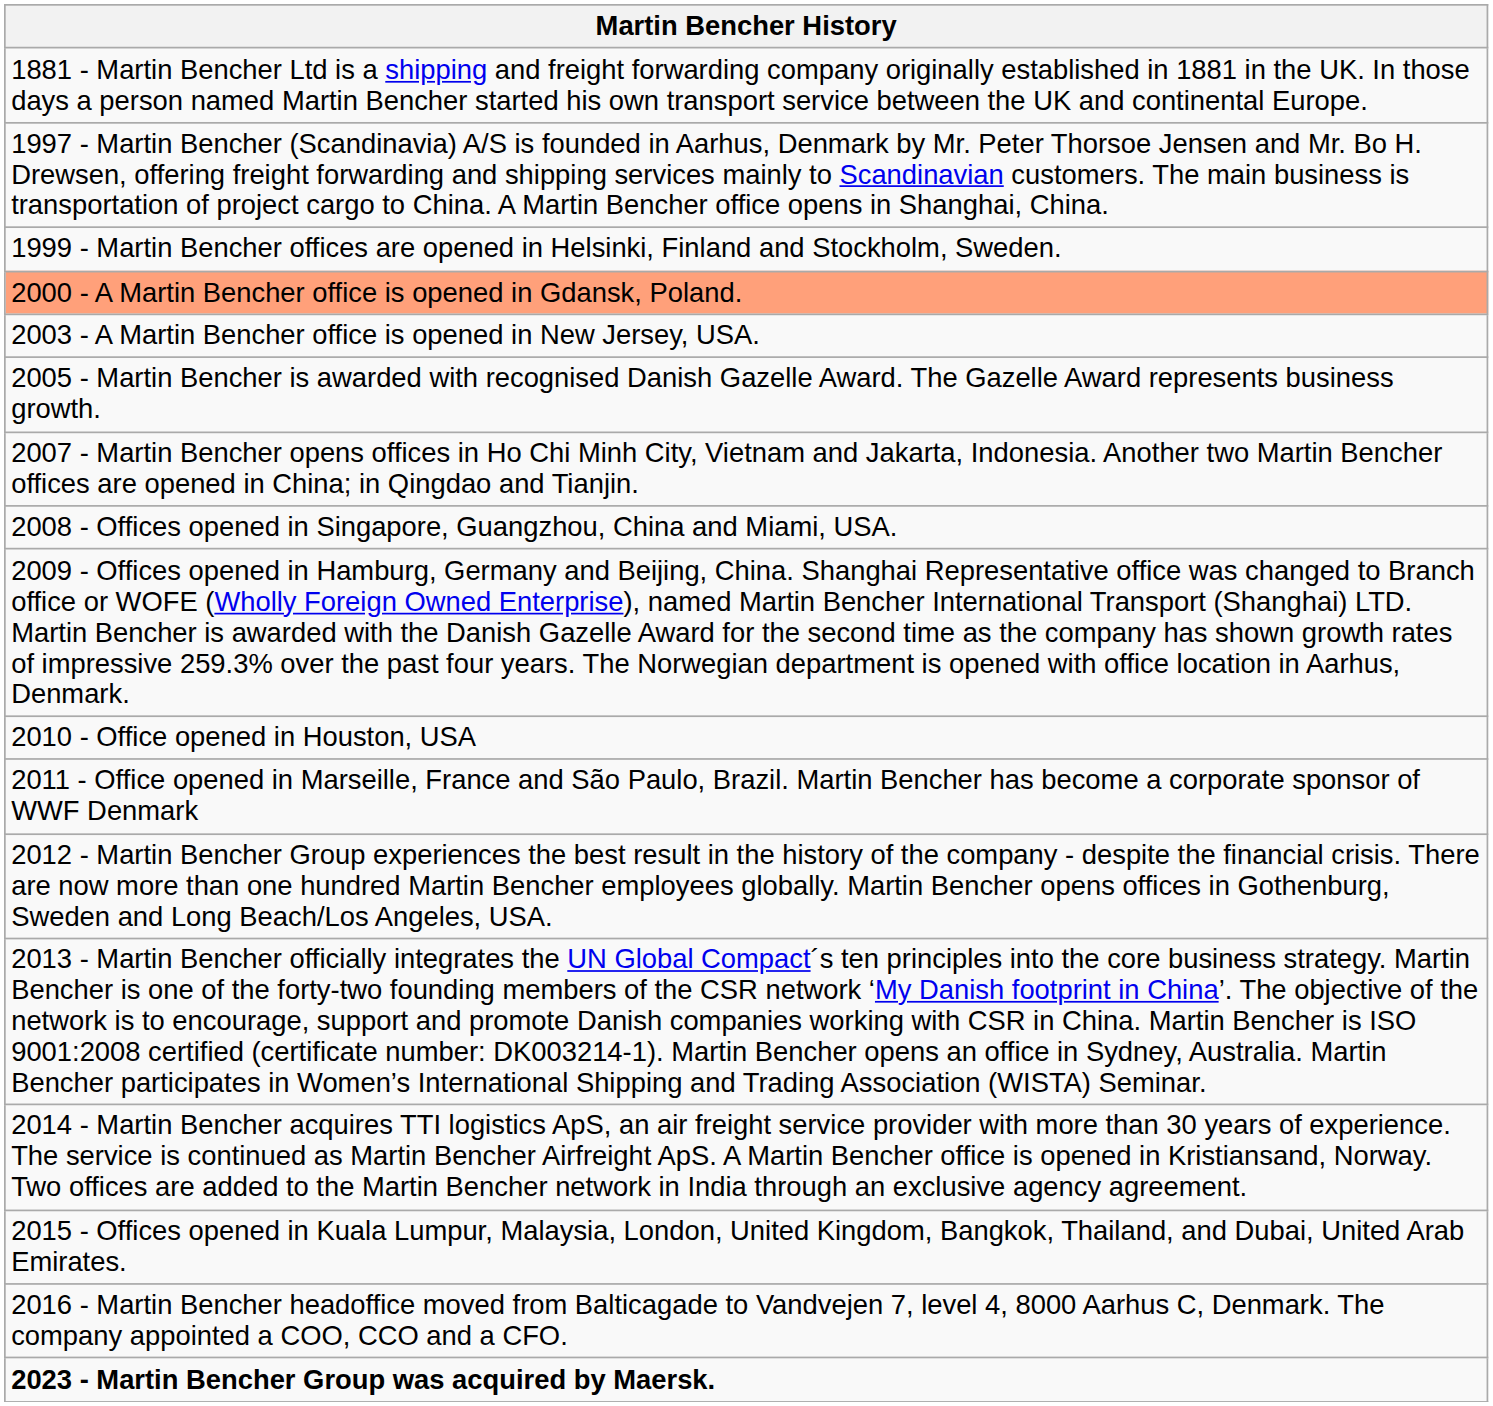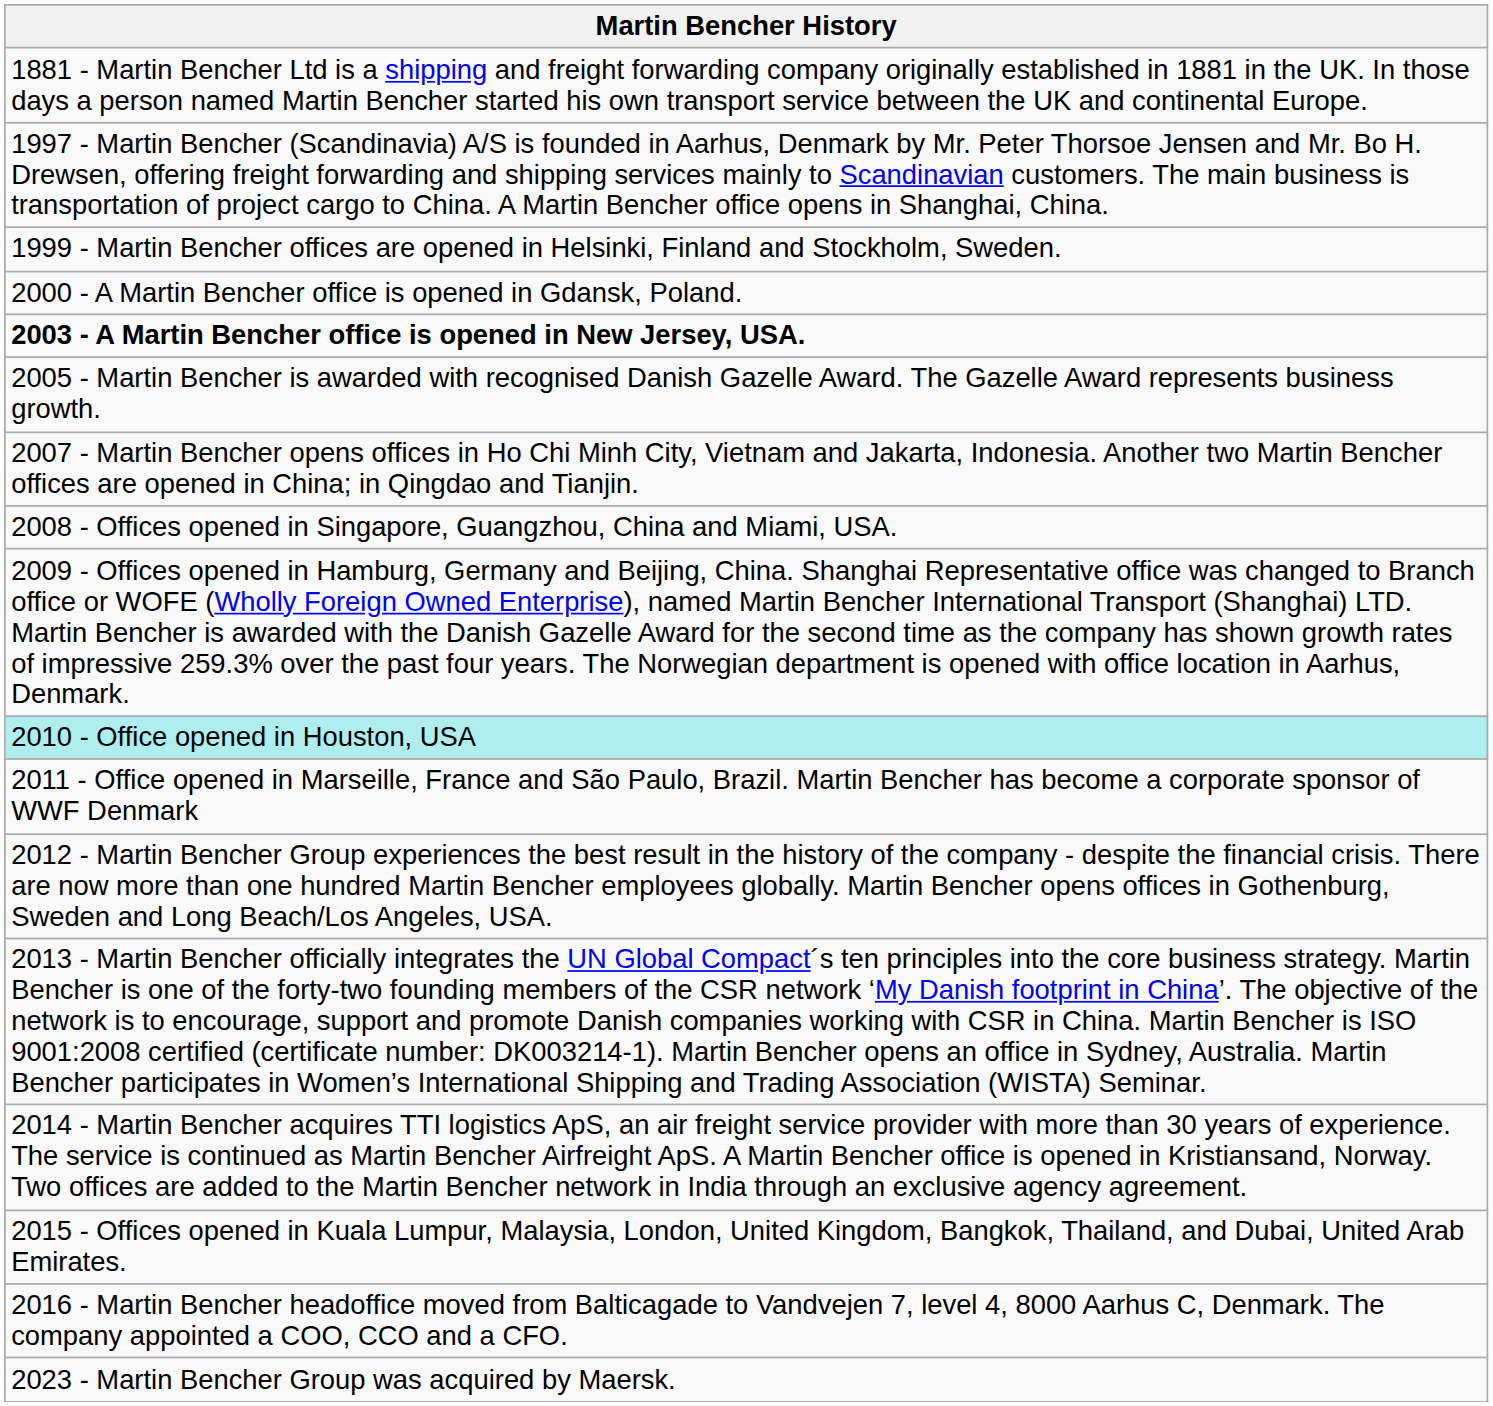(377, 292) lightsalmon background -> (377, 292) no background
(386, 335) normal -> (408, 335) bold
(244, 737) no background -> (244, 737) paleturquoise background
(363, 1379) bold -> (343, 1379) normal
